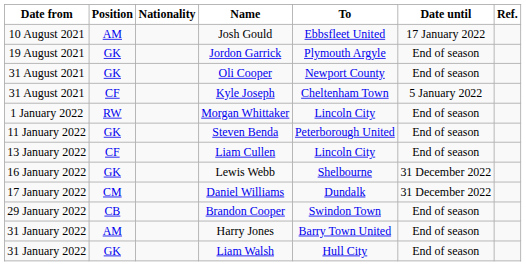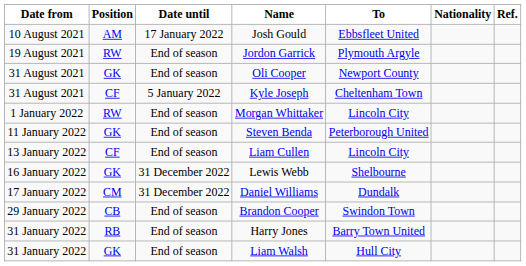columns swapped: (167, 14) <-> (446, 14)
(112, 54) GK -> (112, 54) RW
(112, 231) AM -> (112, 231) RB
